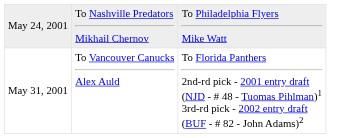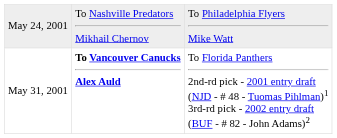(125, 69) normal -> (128, 69) bold
